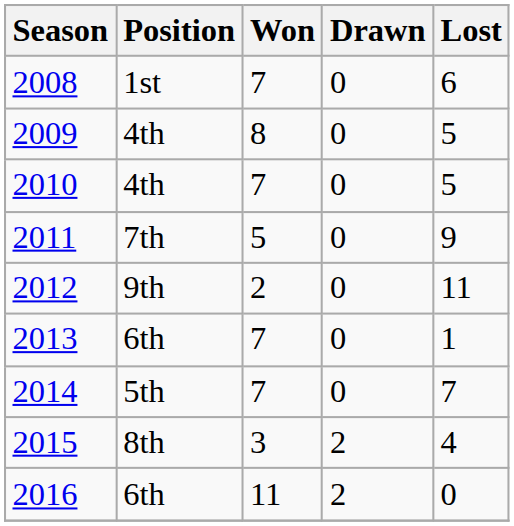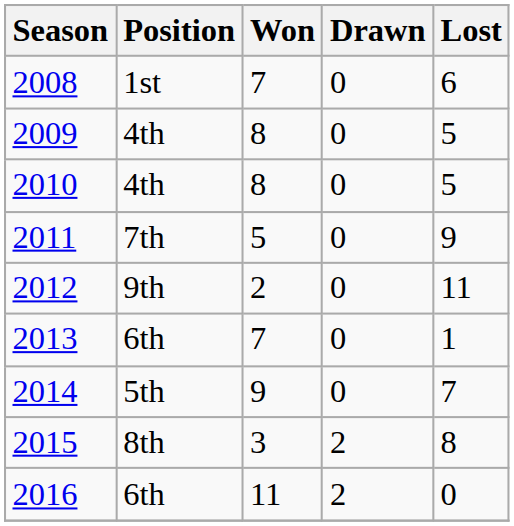(258, 184) 7 -> (258, 184) 8
(258, 390) 7 -> (258, 390) 9
(449, 442) 4 -> (449, 442) 8
